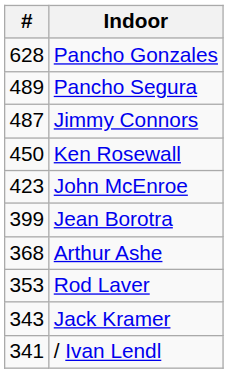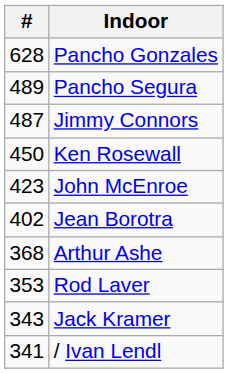(27, 219) 399 -> (27, 219) 402
